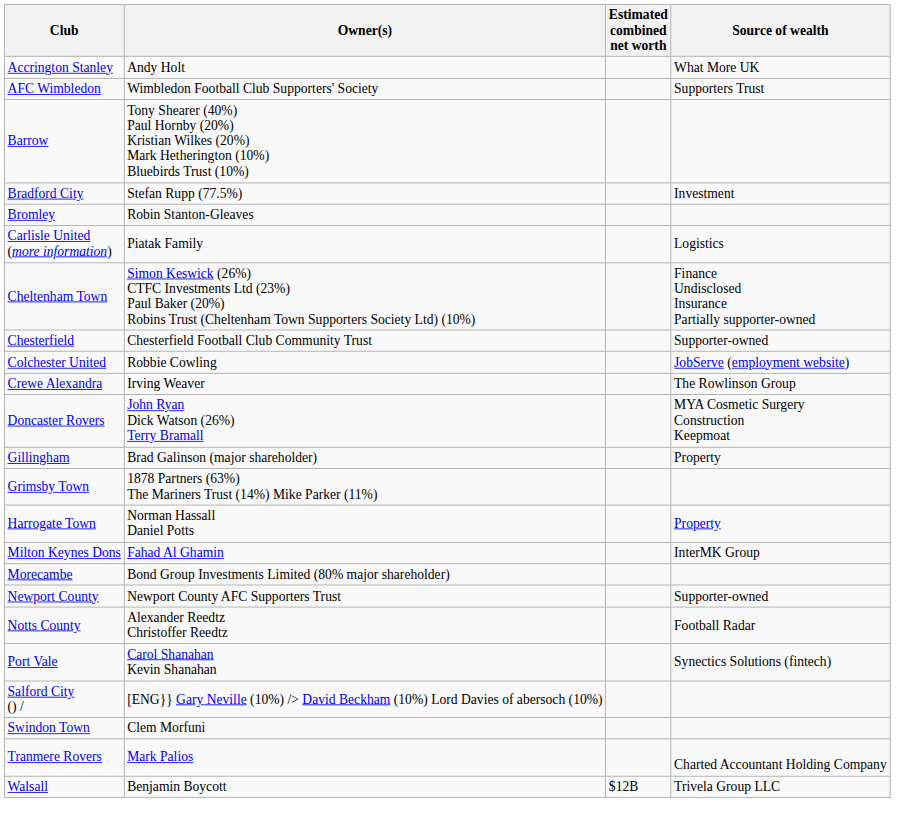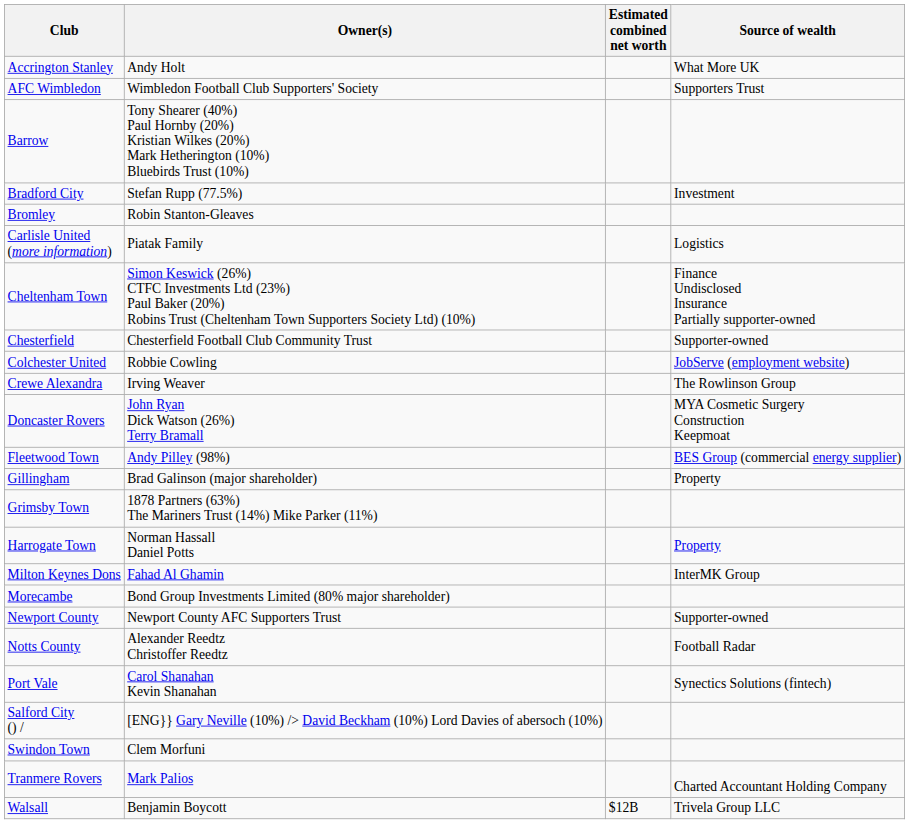+ row: (53, 457)
